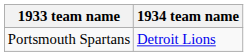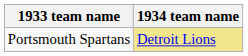(176, 39) no background -> (176, 39) khaki background
